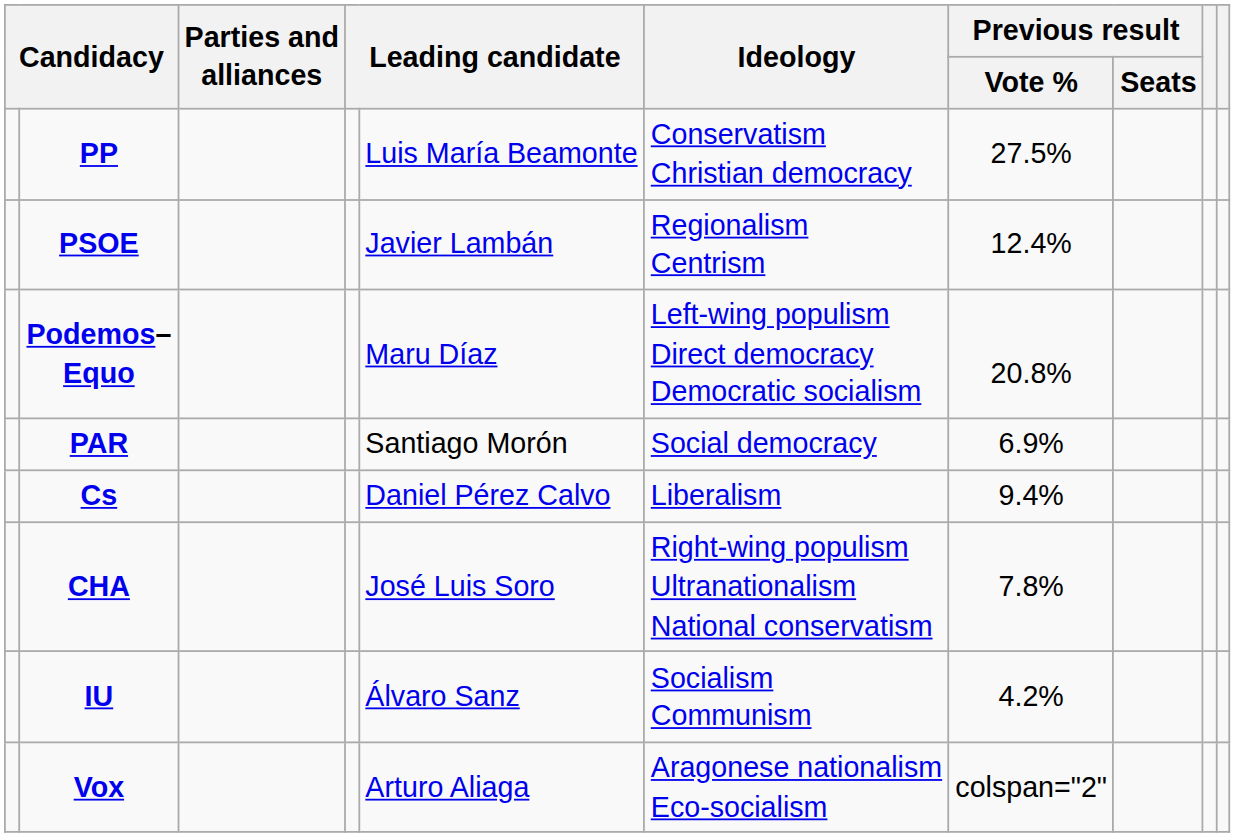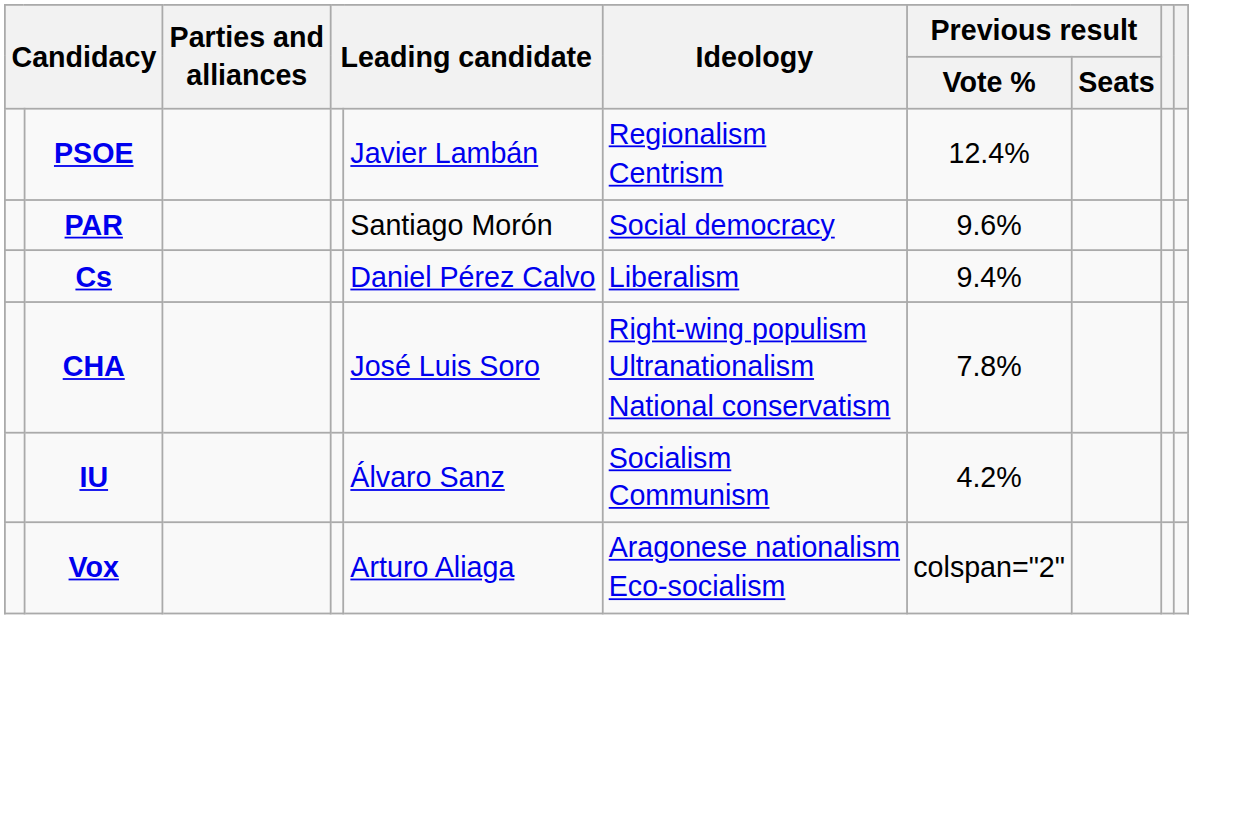- row: (99, 153)
- row: (99, 354)
(1031, 444) 6.9% -> (989, 225) 9.6%
